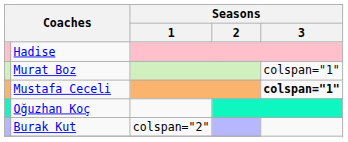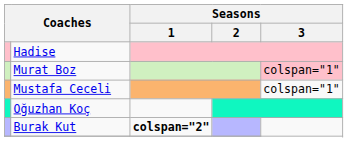(302, 70) no background -> (302, 70) pink background
(302, 89) bold -> (302, 89) normal
(171, 127) normal -> (171, 127) bold
